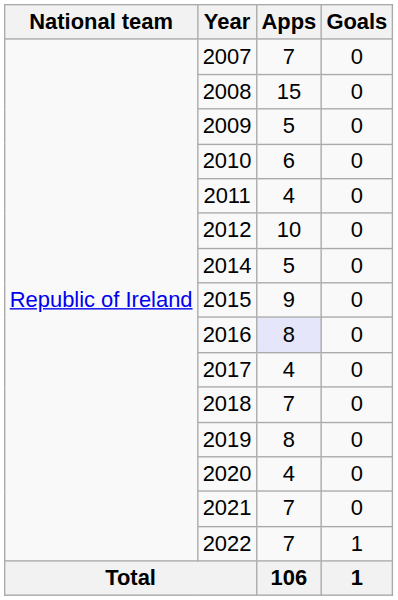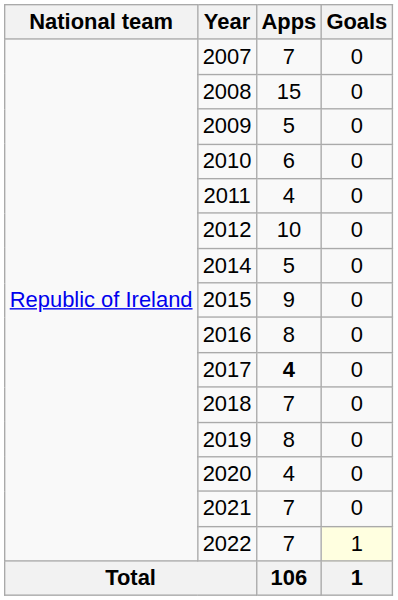(289, 334) lavender background -> (289, 334) no background
(289, 369) normal -> (289, 369) bold
(357, 543) no background -> (357, 543) lightyellow background
